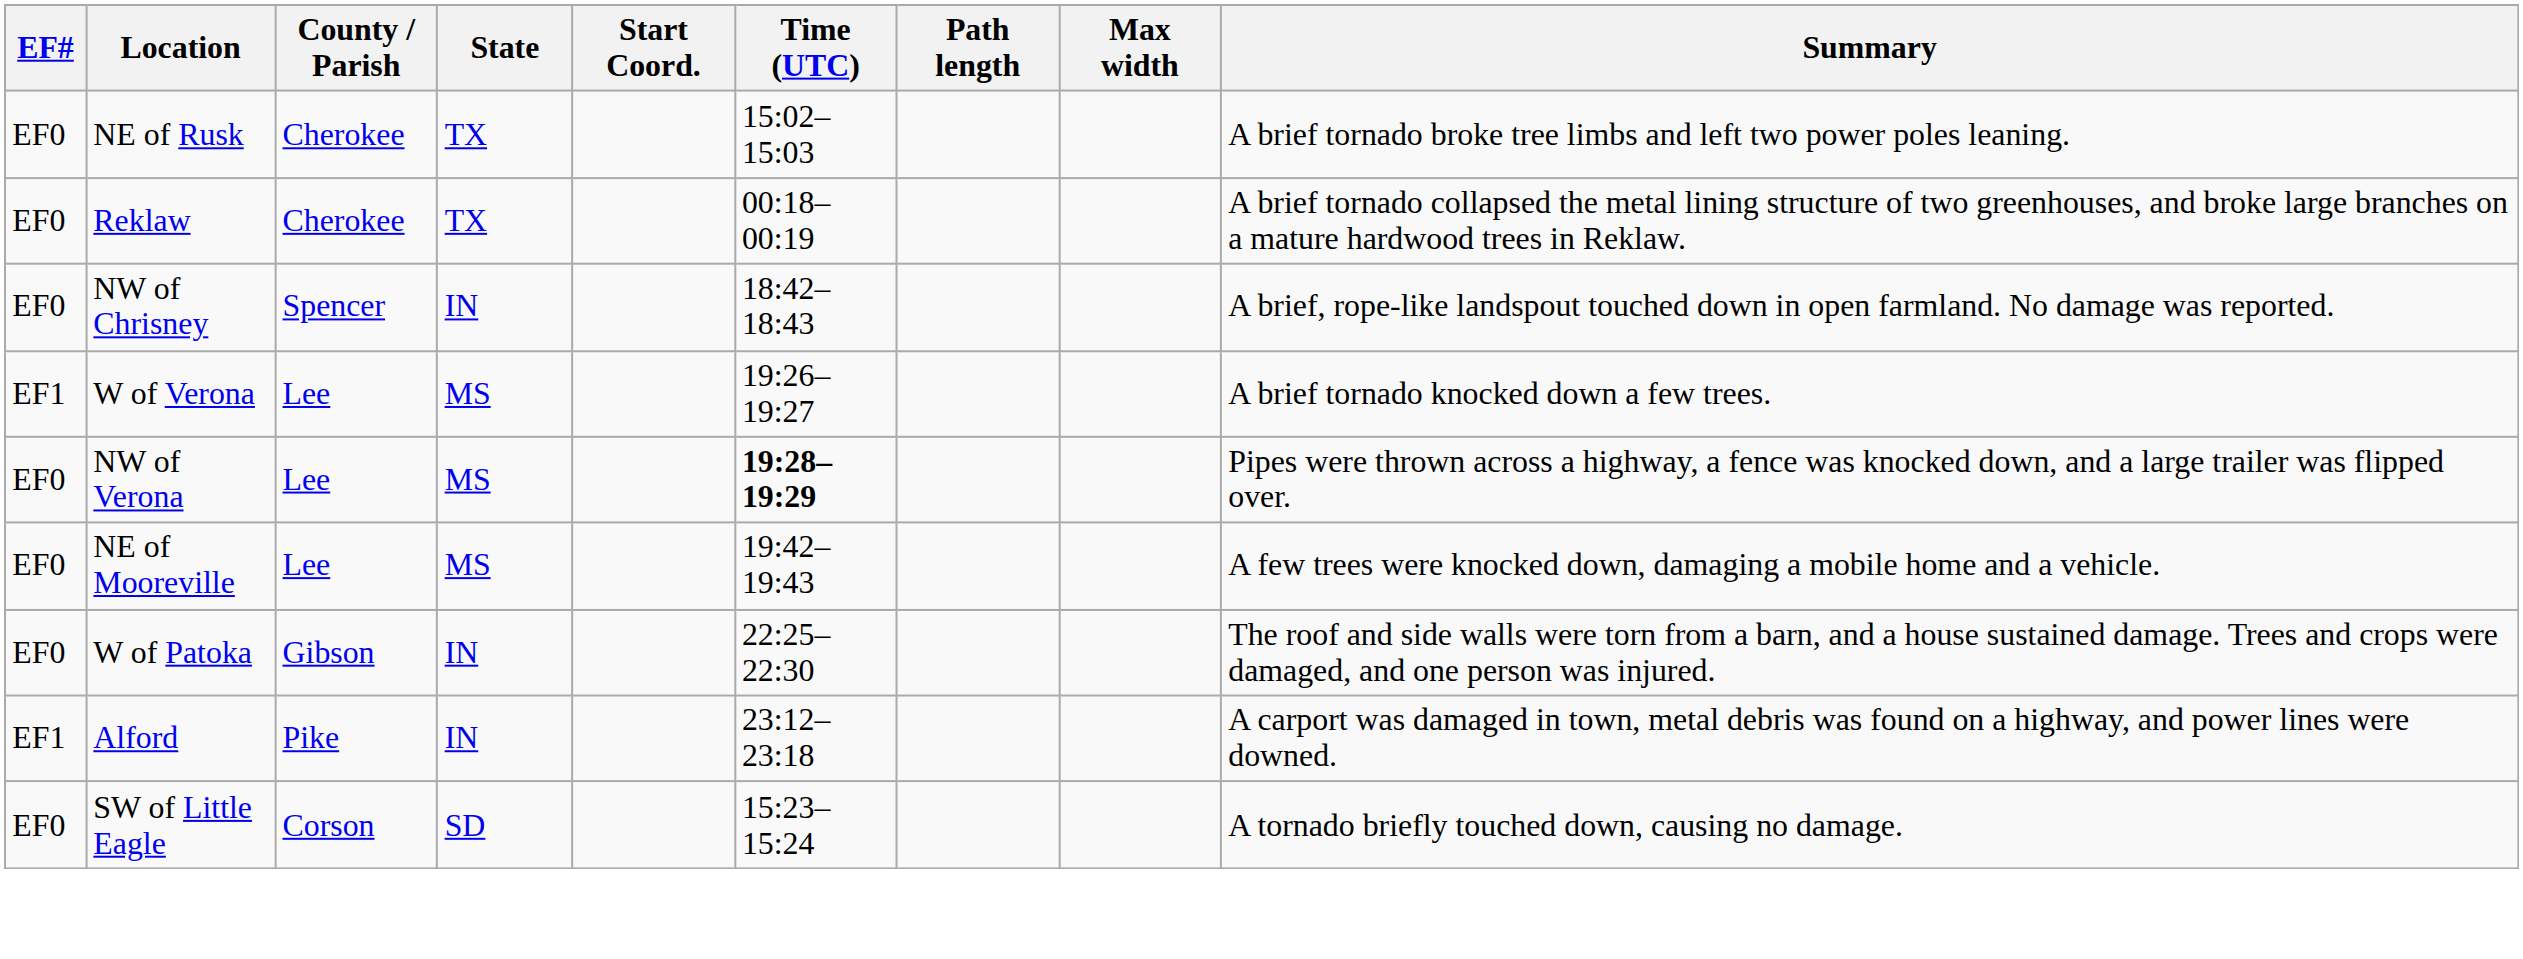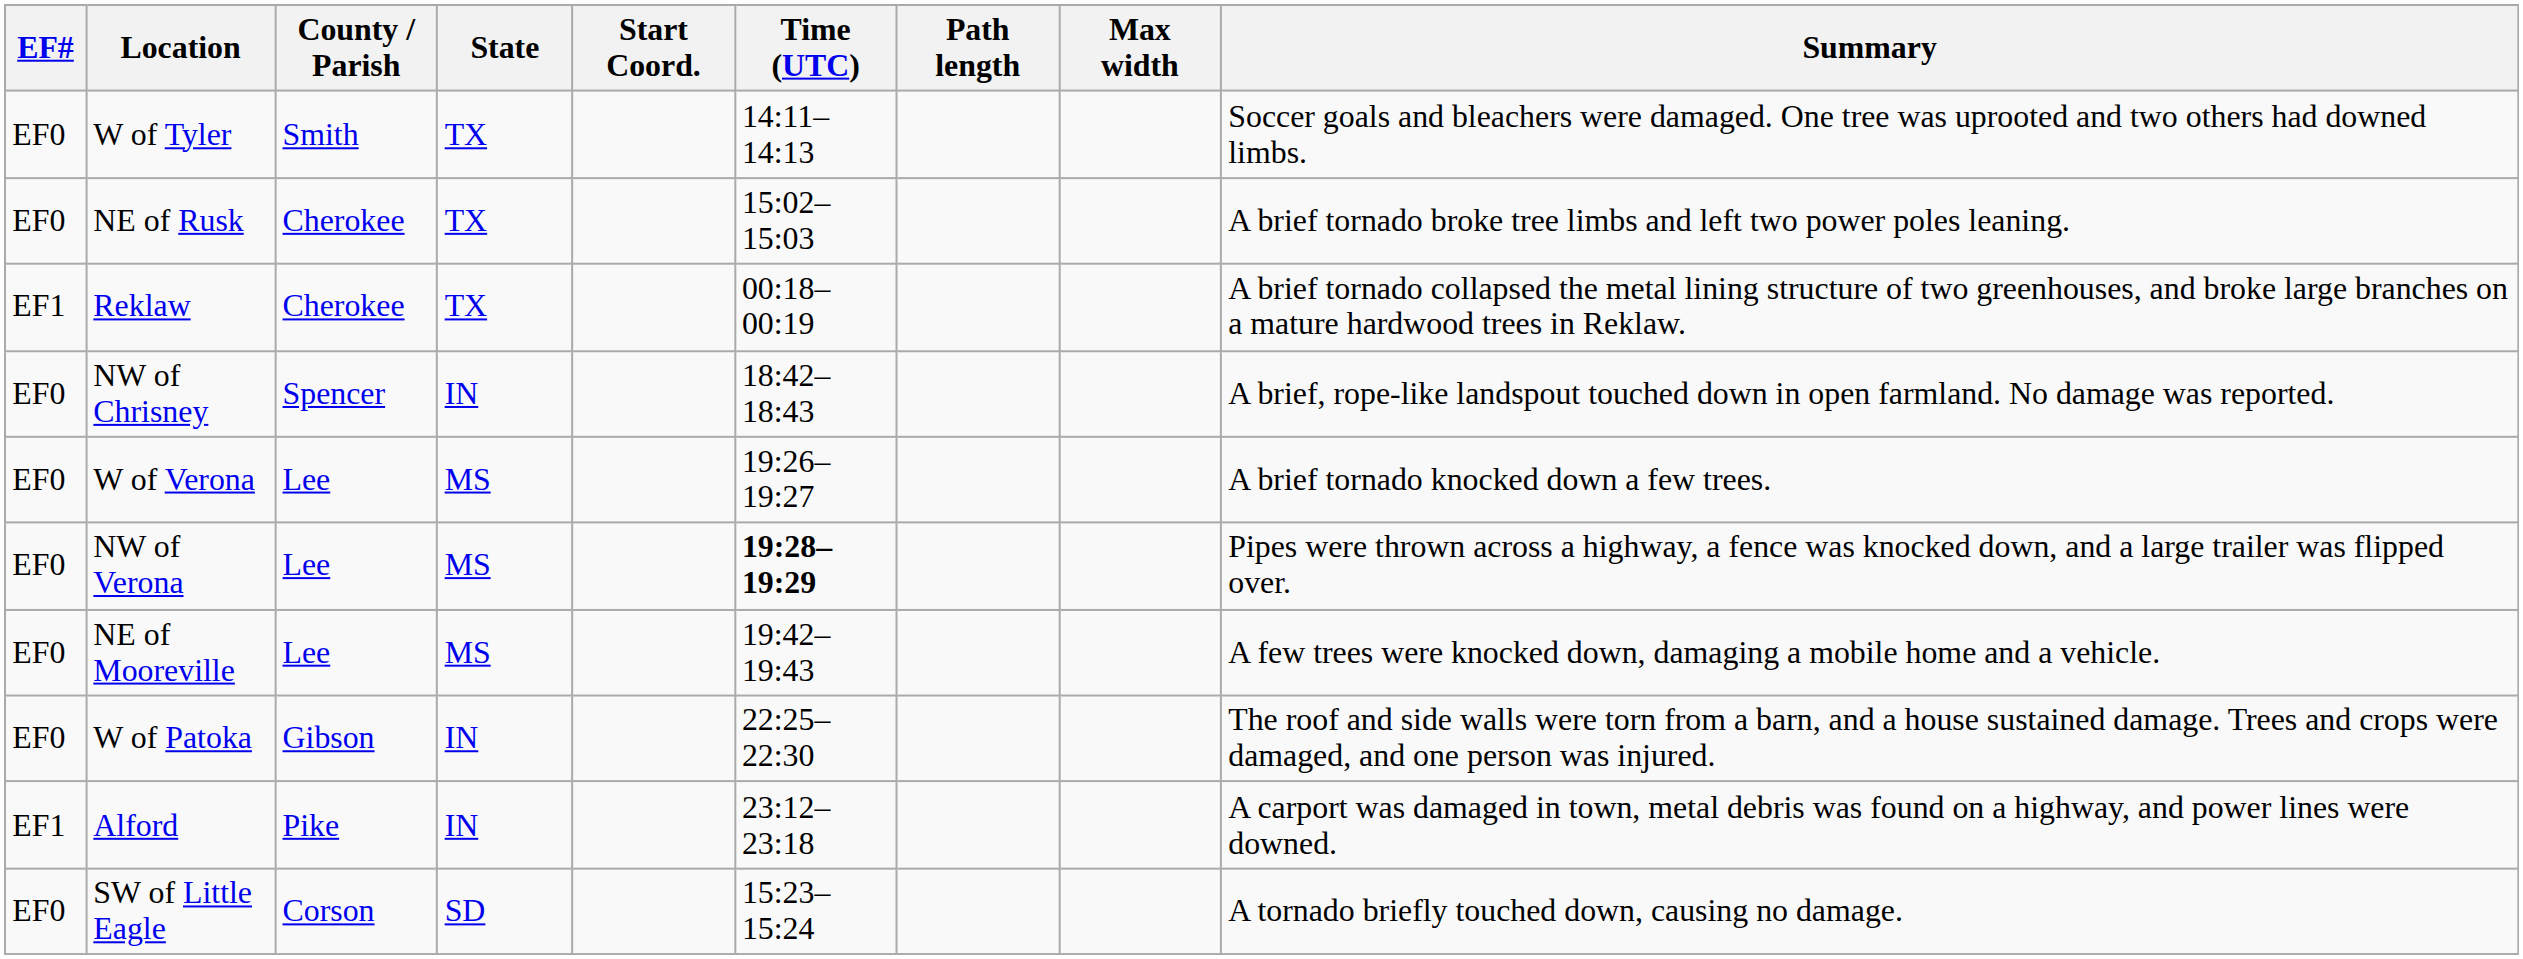+ row: (162, 133)
(39, 220) EF0 -> (39, 306) EF1
(39, 392) EF1 -> (39, 479) EF0
